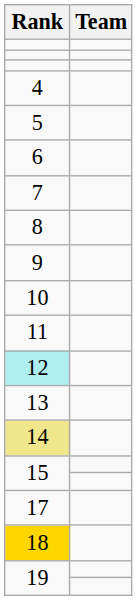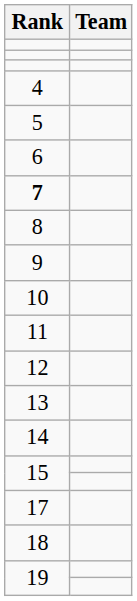(37, 192) normal -> (37, 192) bold
(37, 367) paleturquoise background -> (37, 367) no background
(37, 437) khaki background -> (37, 437) no background
(37, 542) gold background -> (37, 542) no background
